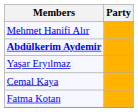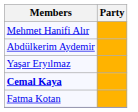(54, 47) bold -> (51, 47) normal
(33, 81) normal -> (34, 81) bold
